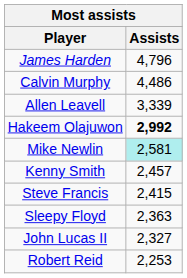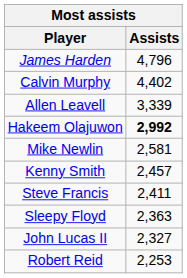(154, 82) 4,486 -> (154, 82) 4,402
(154, 149) paleturquoise background -> (154, 149) no background
(154, 194) 2,415 -> (154, 194) 2,411
